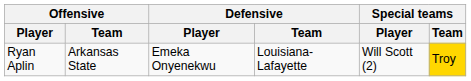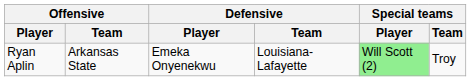(387, 59) no background -> (387, 59) lightgreen background
(444, 59) gold background -> (444, 59) no background
